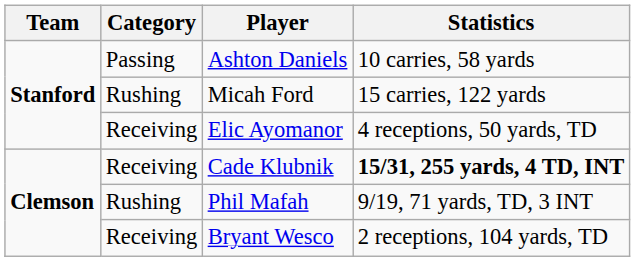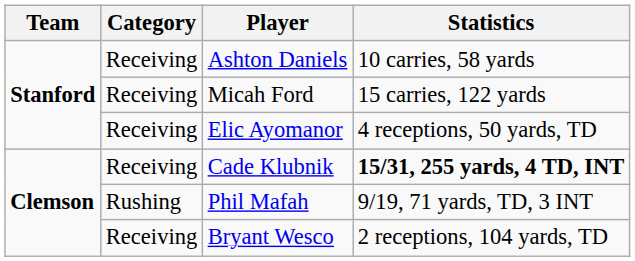(140, 58) Passing -> (152, 58) Receiving
(143, 94) Rushing -> (152, 94) Receiving
